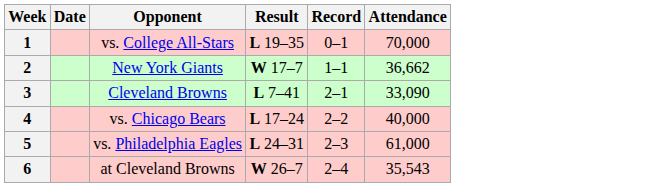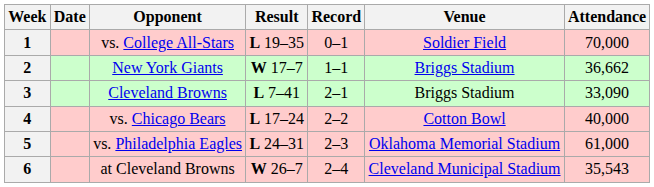+ column: (465, 17)
